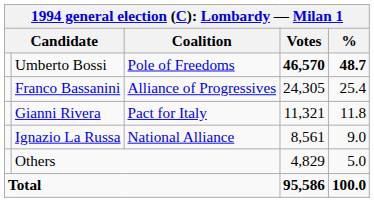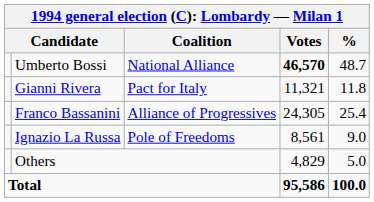(181, 64) Pole of Freedoms -> (181, 64) National Alliance
(353, 64) bold -> (353, 64) normal
rows swapped: (68, 88) <-> (58, 112)
(181, 137) National Alliance -> (181, 137) Pole of Freedoms
